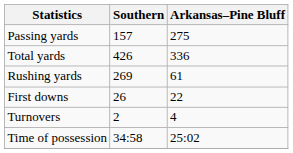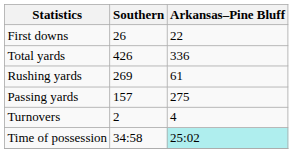rows swapped: (38, 96) <-> (43, 35)
(185, 138) no background -> (185, 138) paleturquoise background
